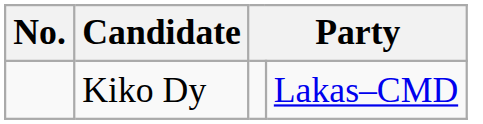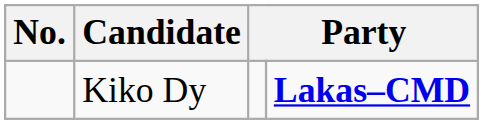(366, 89) normal -> (372, 89) bold
